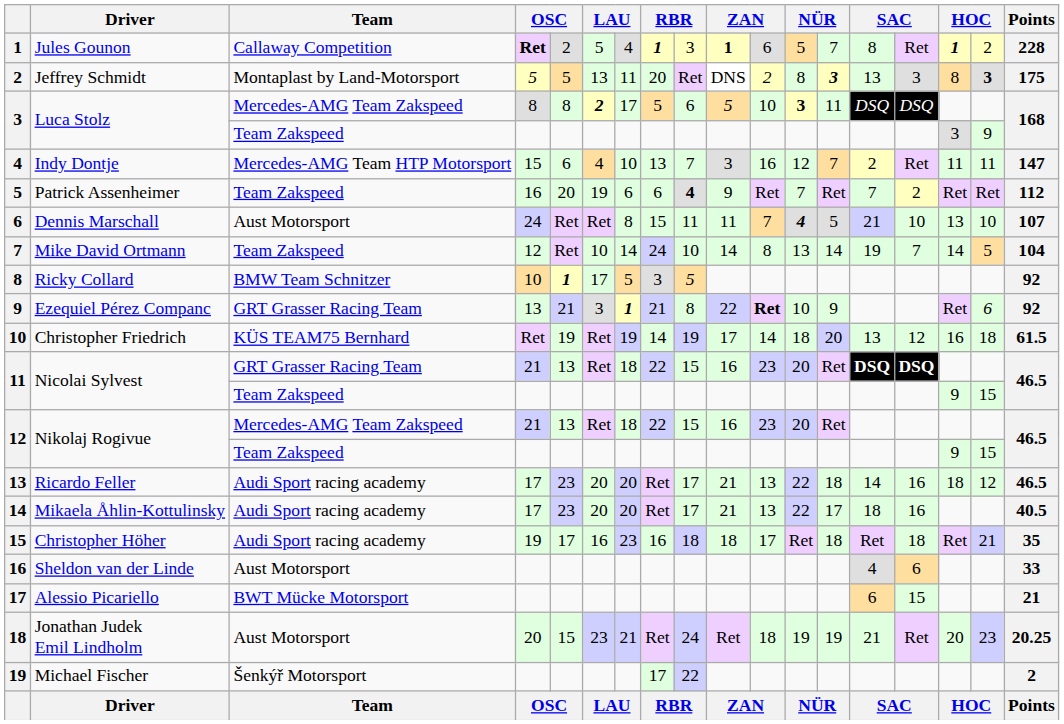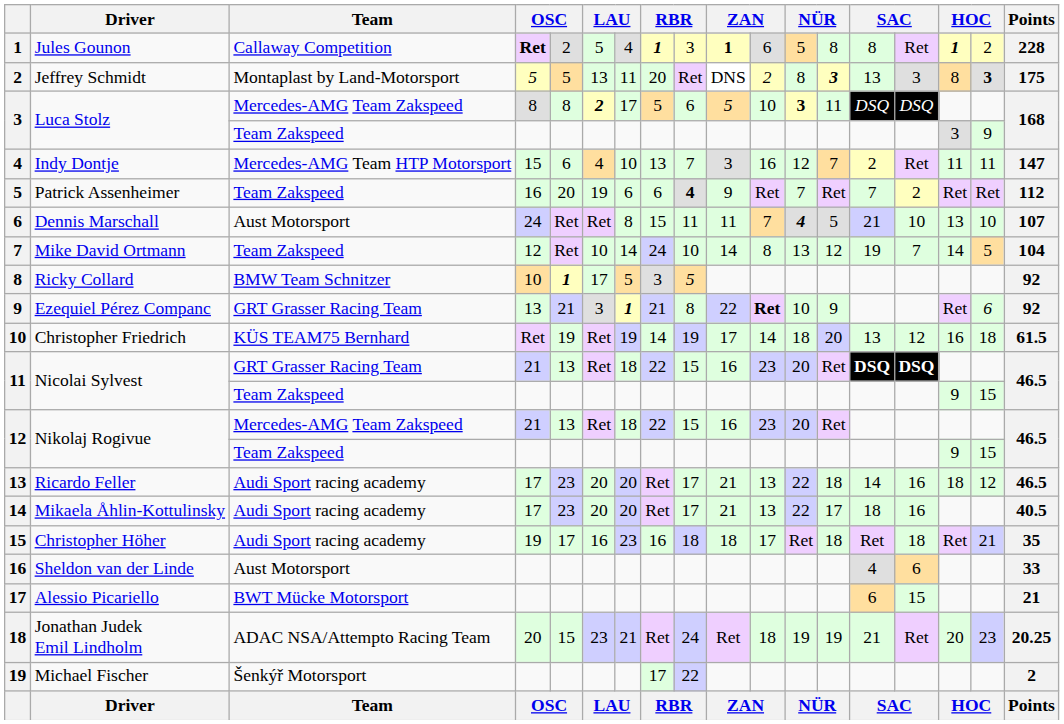(834, 47) 7 -> (834, 47) 8
(834, 250) 14 -> (834, 250) 12
(292, 636) Aust Motorsport -> (362, 636) ADAC NSA/Attempto Racing Team
